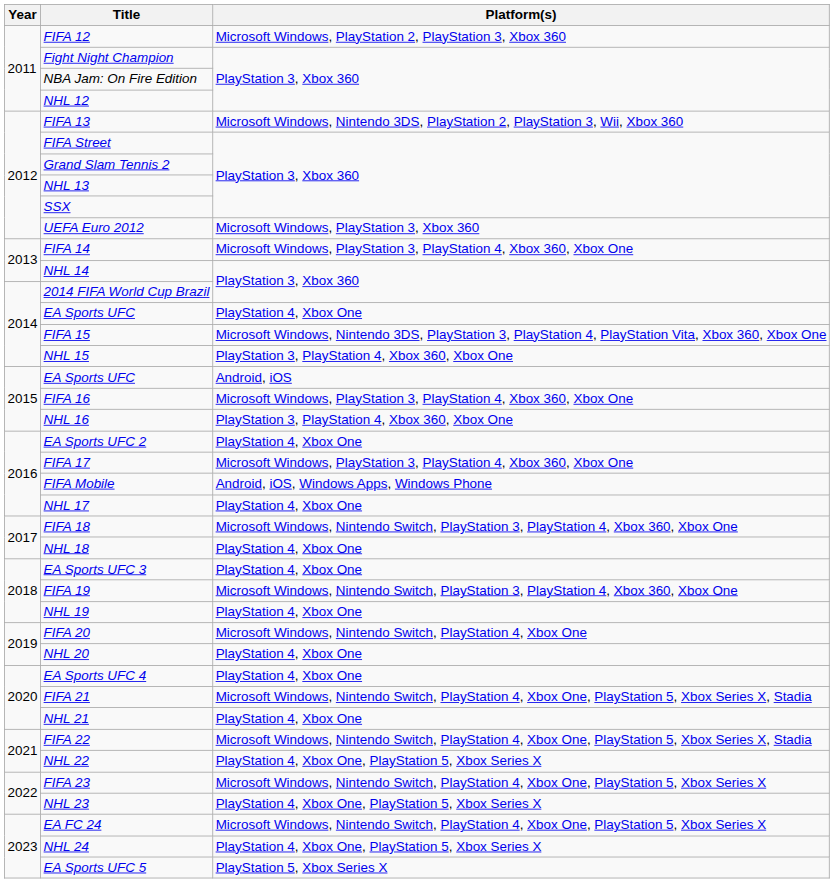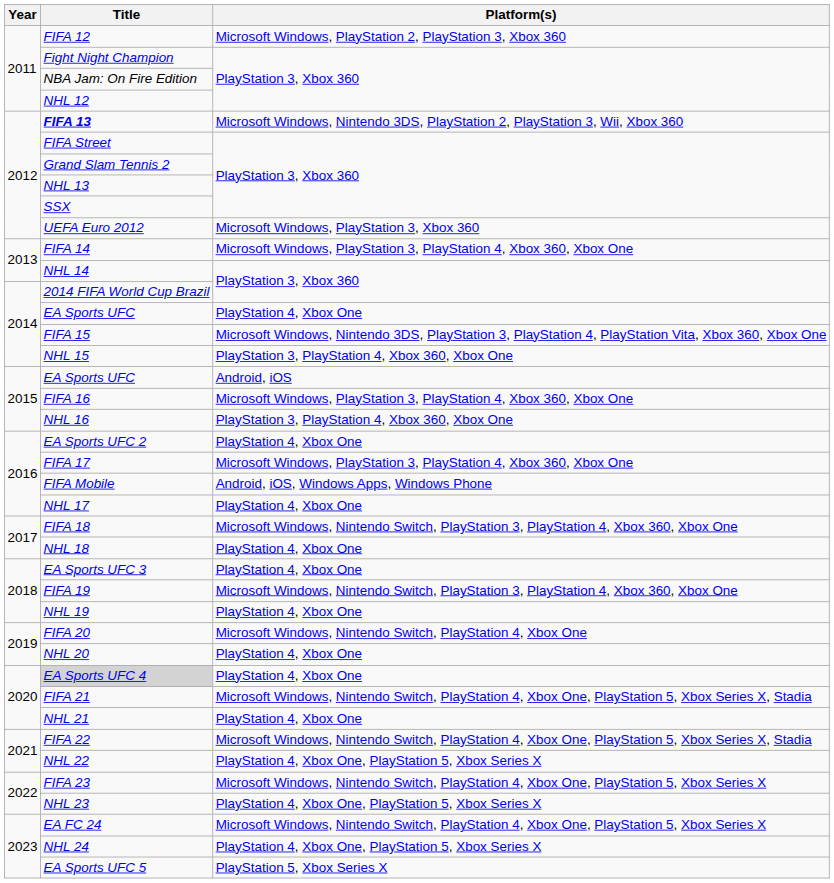(67, 121) normal -> (67, 121) bold
(95, 675) no background -> (95, 675) lightgrey background
